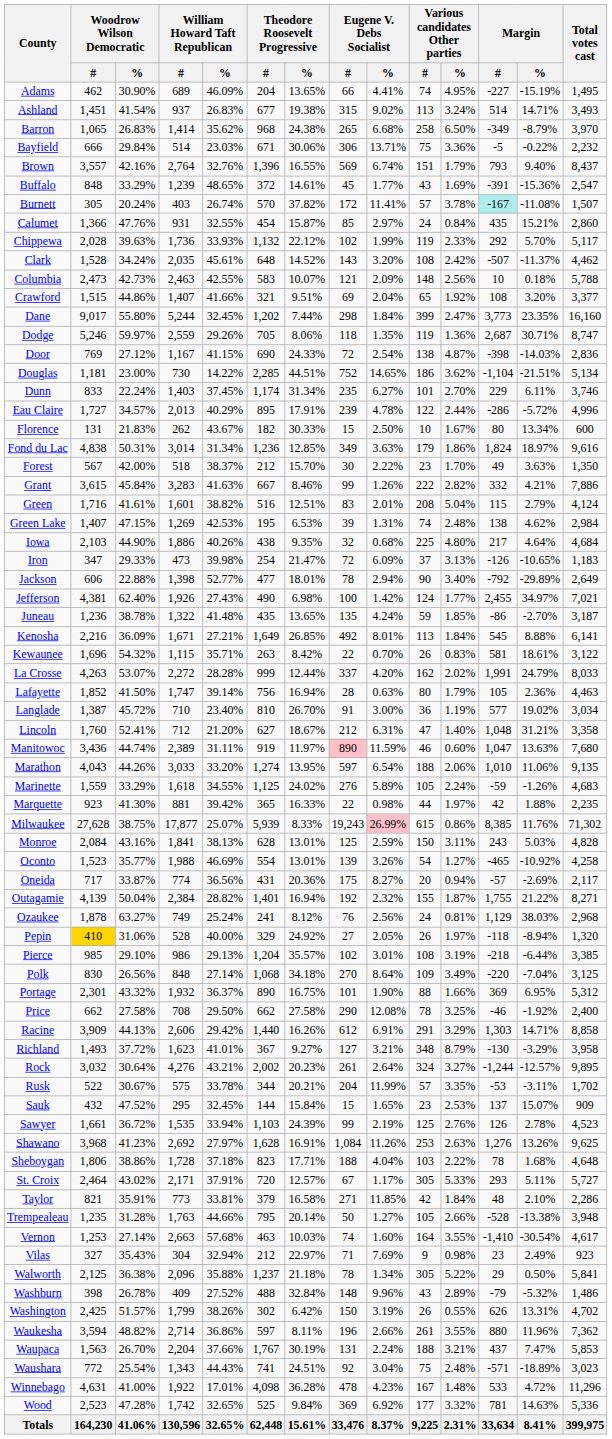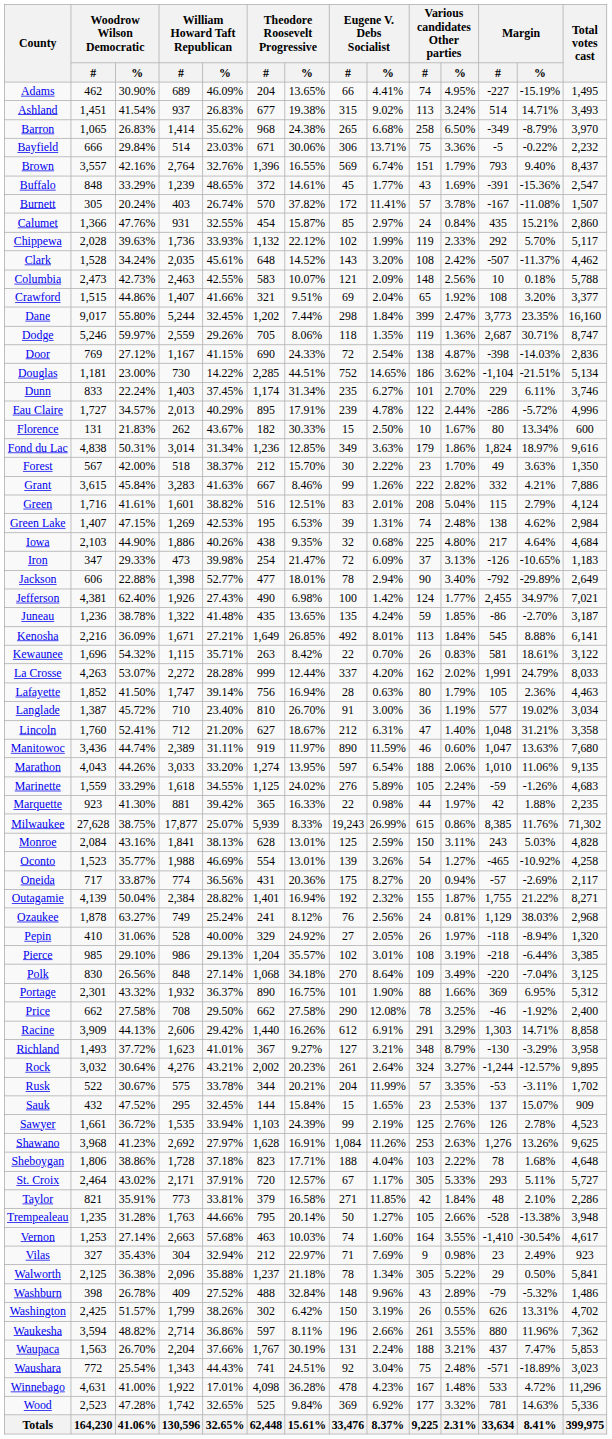(498, 204) paleturquoise background -> (498, 204) no background
(348, 748) pink background -> (348, 748) no background
(388, 823) pink background -> (388, 823) no background
(93, 936) gold background -> (93, 936) no background
